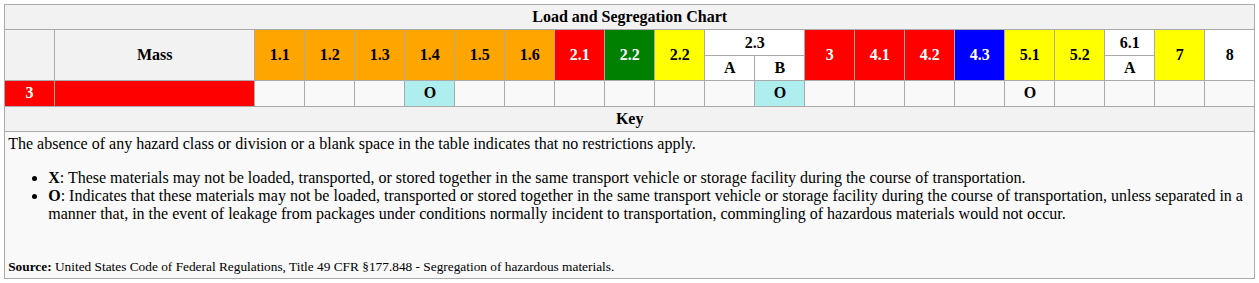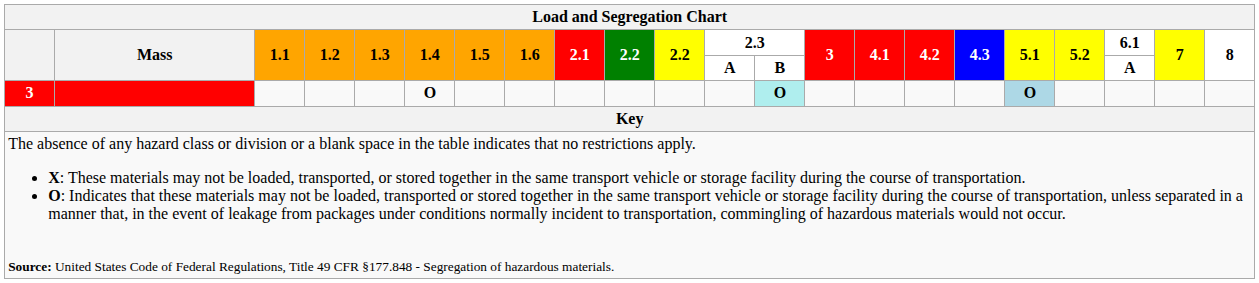(430, 93) paleturquoise background -> (430, 93) no background
(1030, 93) no background -> (1030, 93) lightblue background
